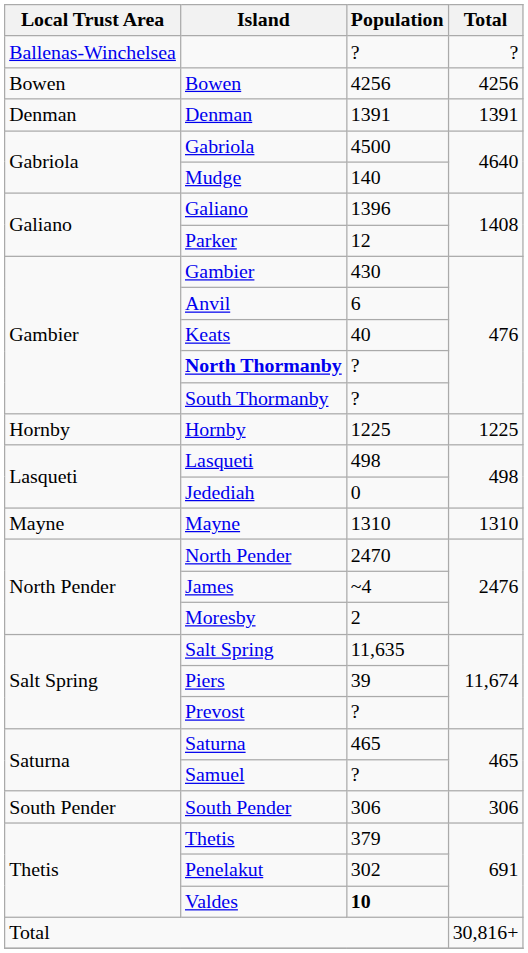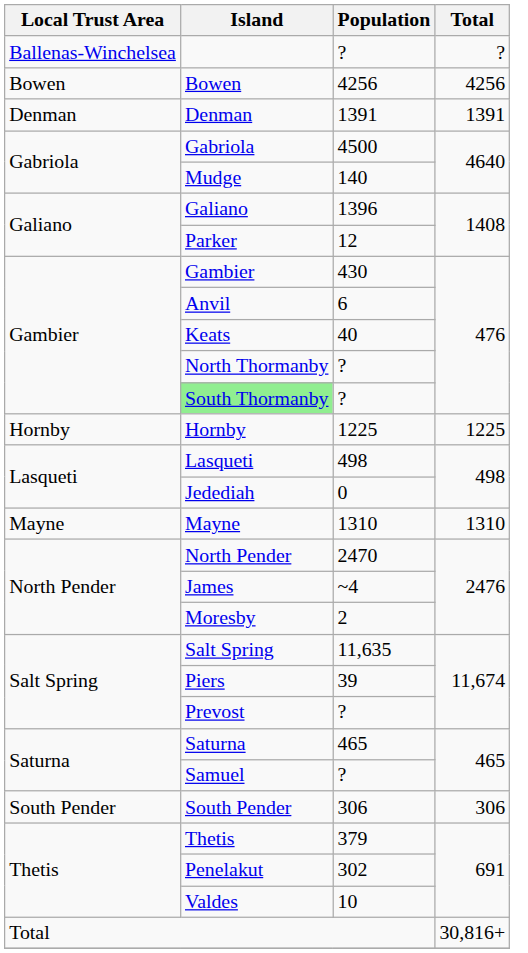(263, 366) bold -> (257, 366) normal
(257, 397) no background -> (257, 397) lightgreen background
(361, 901) bold -> (348, 901) normal
